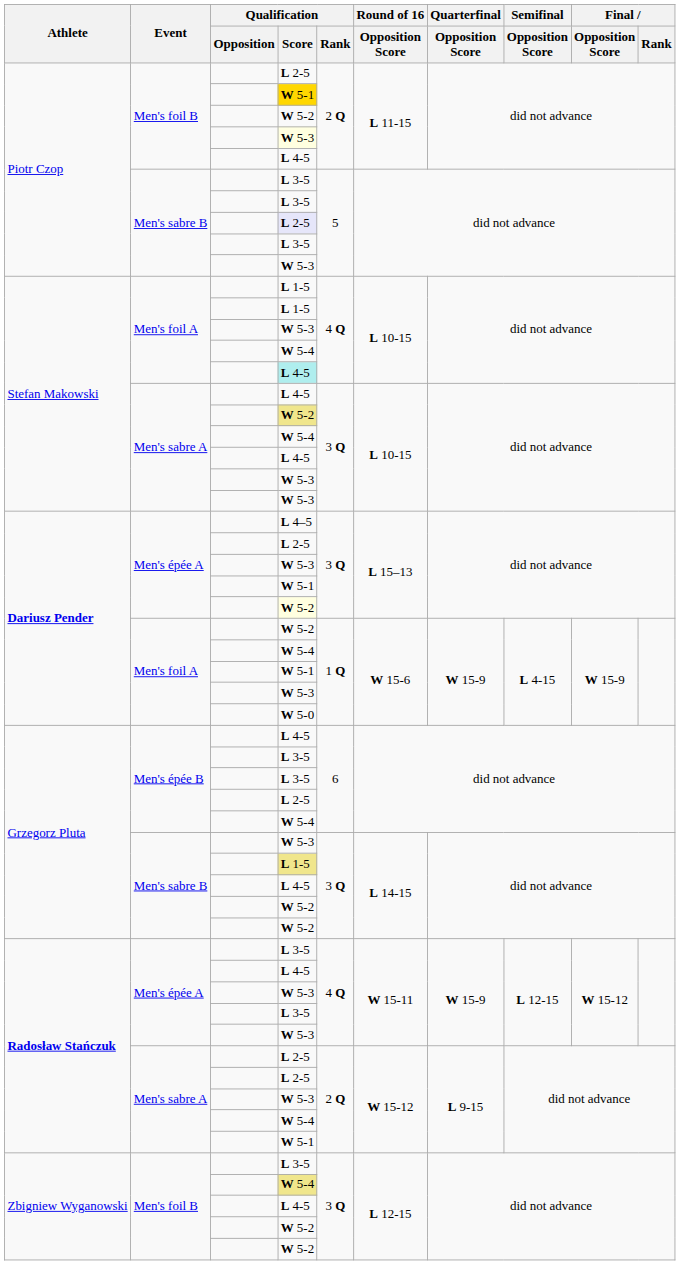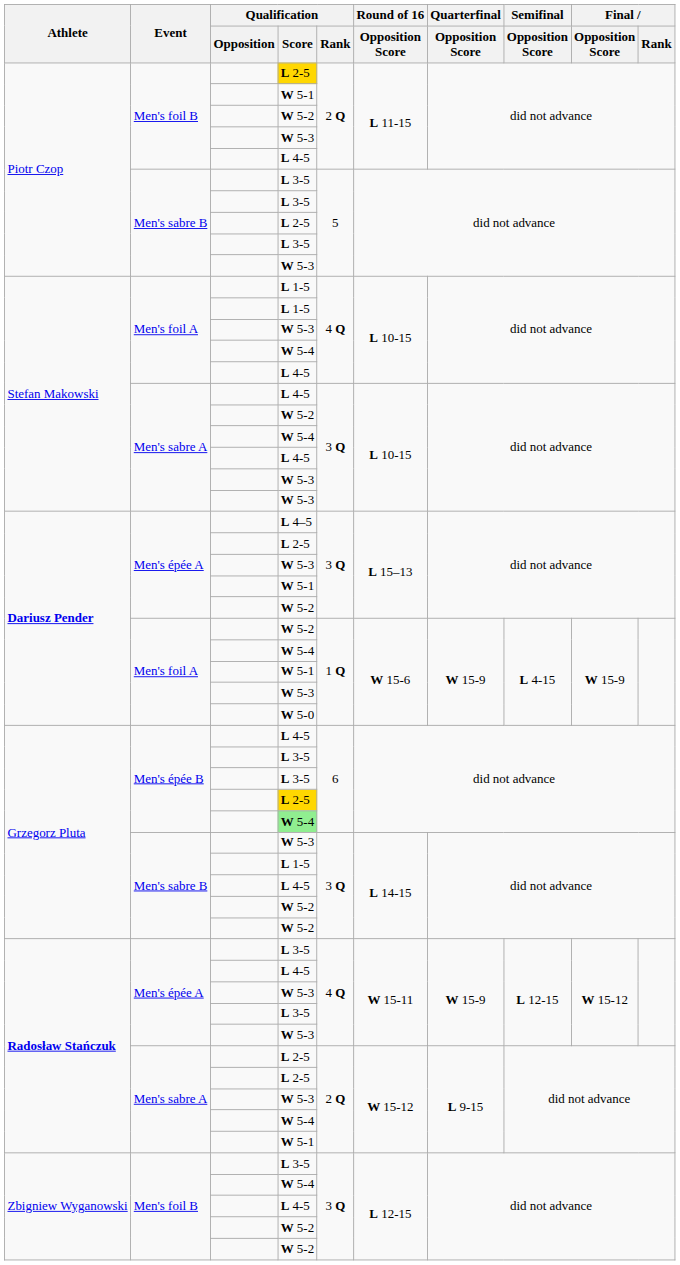(295, 73) no background -> (295, 73) gold background
(297, 95) gold background -> (297, 95) no background
(297, 137) lightyellow background -> (297, 137) no background
(295, 223) lavender background -> (295, 223) no background
(295, 372) paleturquoise background -> (295, 372) no background
(297, 415) khaki background -> (297, 415) no background
(297, 608) lightyellow background -> (297, 608) no background
(295, 800) no background -> (295, 800) gold background
(297, 821) no background -> (297, 821) lightgreen background
(295, 864) khaki background -> (295, 864) no background
(297, 1185) khaki background -> (297, 1185) no background
